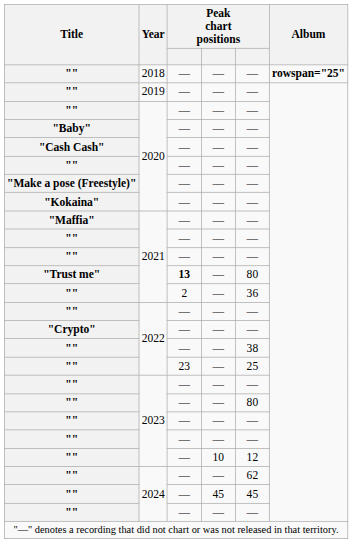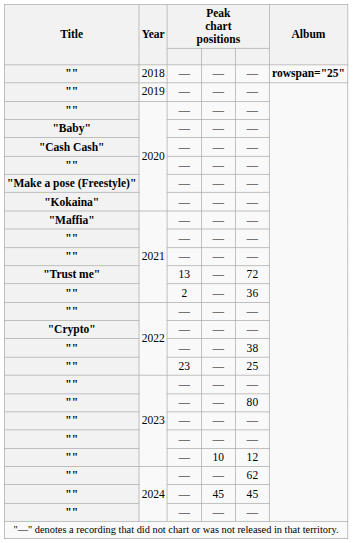(184, 274) bold -> (184, 274) normal
(252, 274) 80 -> (252, 274) 72
